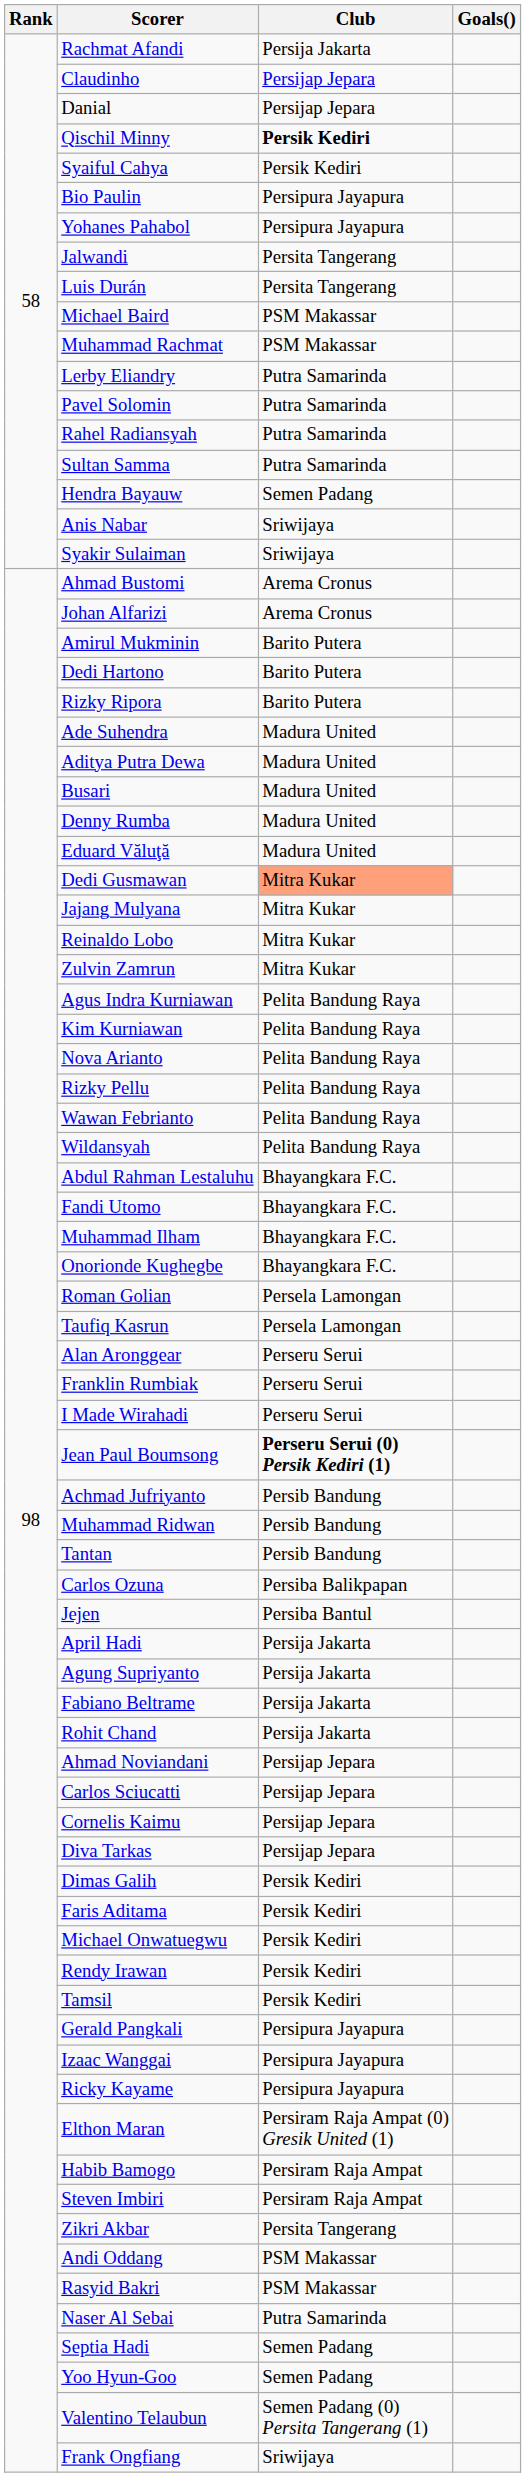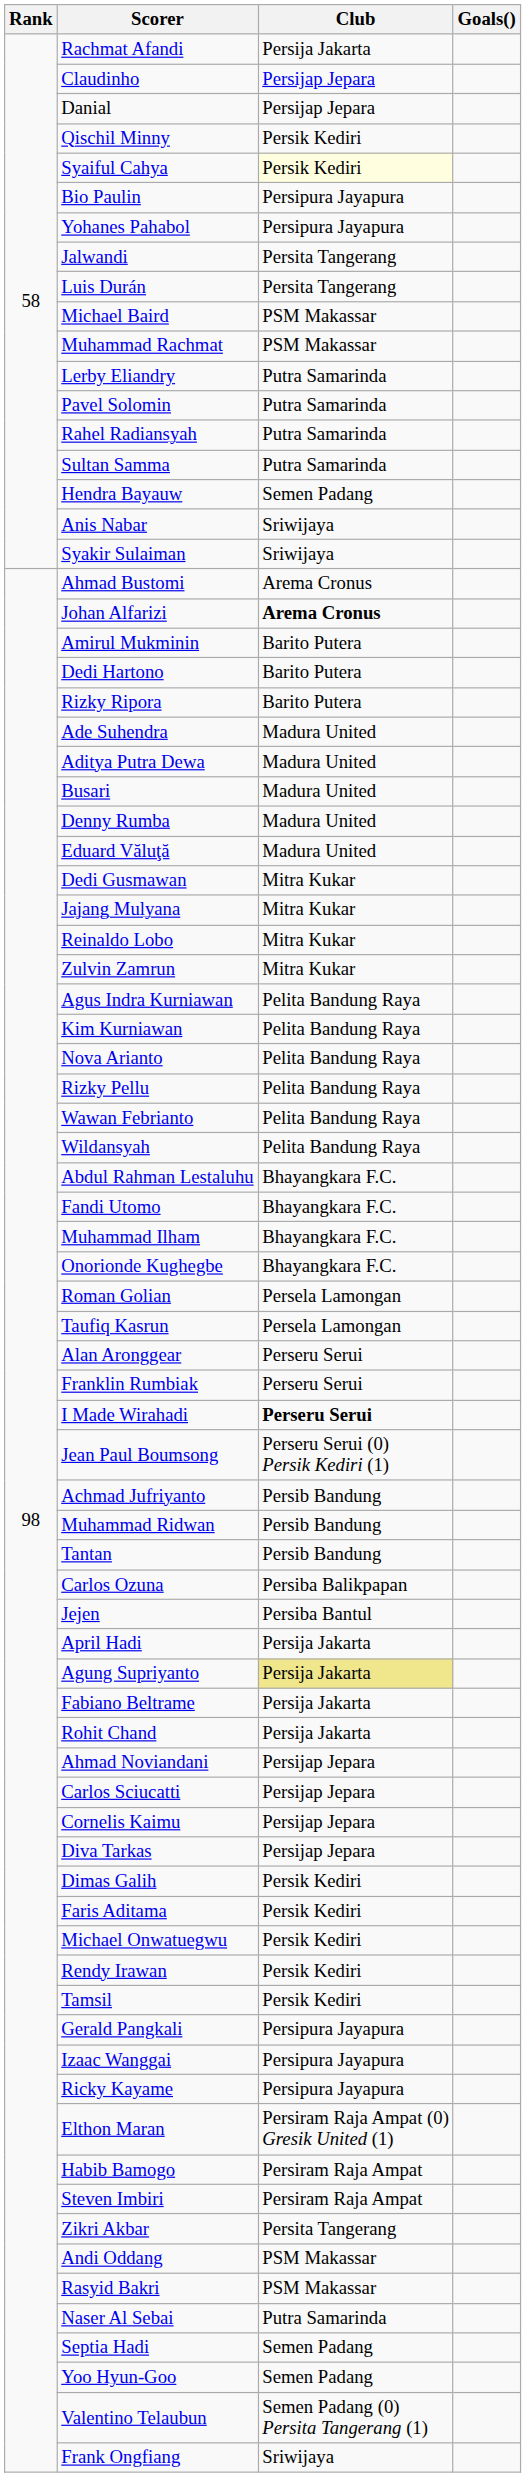(316, 138) bold -> (312, 138) normal
(312, 167) no background -> (312, 167) lightyellow background
(317, 613) normal -> (321, 613) bold
(309, 880) lightsalmon background -> (309, 880) no background
(312, 1414) normal -> (317, 1414) bold
(330, 1454) bold -> (326, 1454) normal
(317, 1673) no background -> (317, 1673) khaki background
